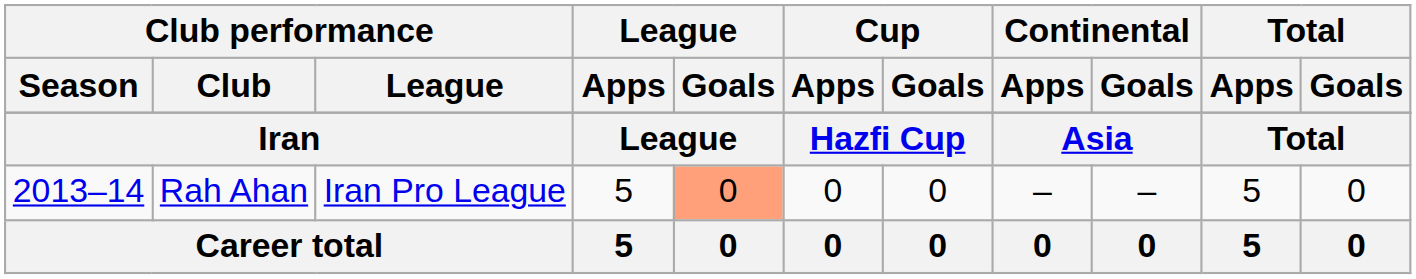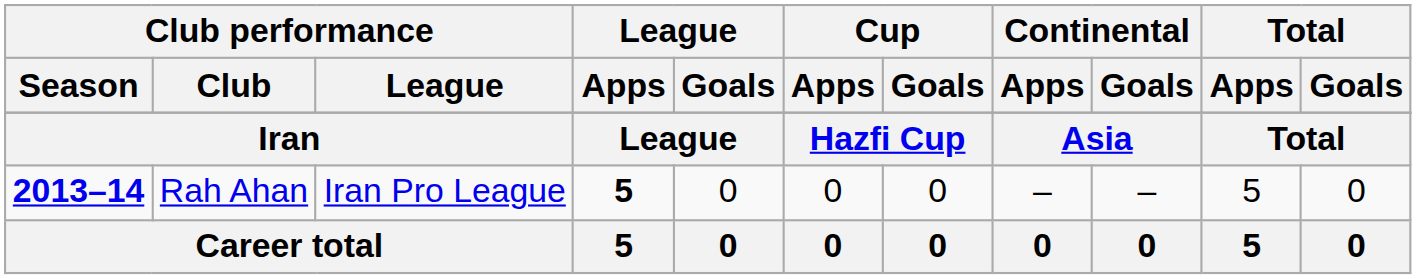(79, 191) normal -> (79, 191) bold
(624, 191) normal -> (624, 191) bold
(728, 191) lightsalmon background -> (728, 191) no background
